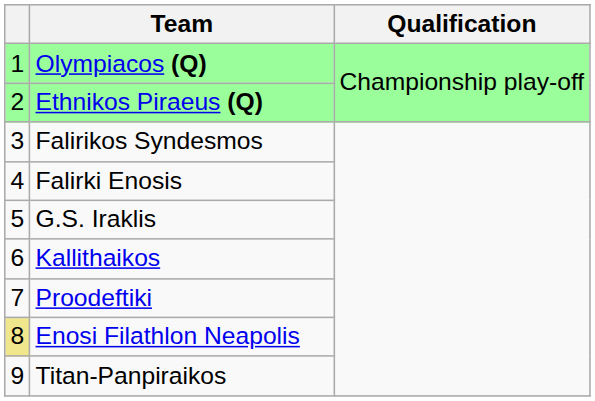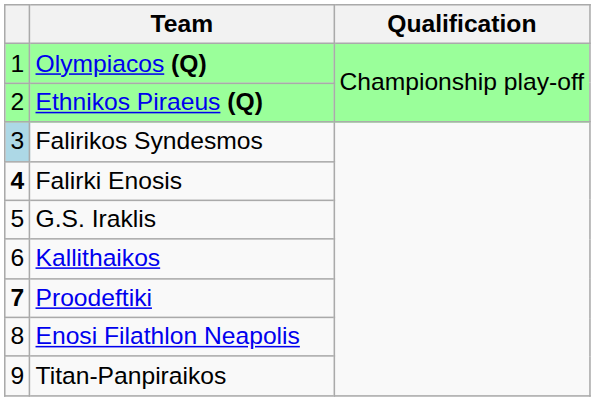(17, 141) no background -> (17, 141) lightblue background
(17, 180) normal -> (17, 180) bold
(17, 297) normal -> (17, 297) bold
(17, 336) khaki background -> (17, 336) no background
